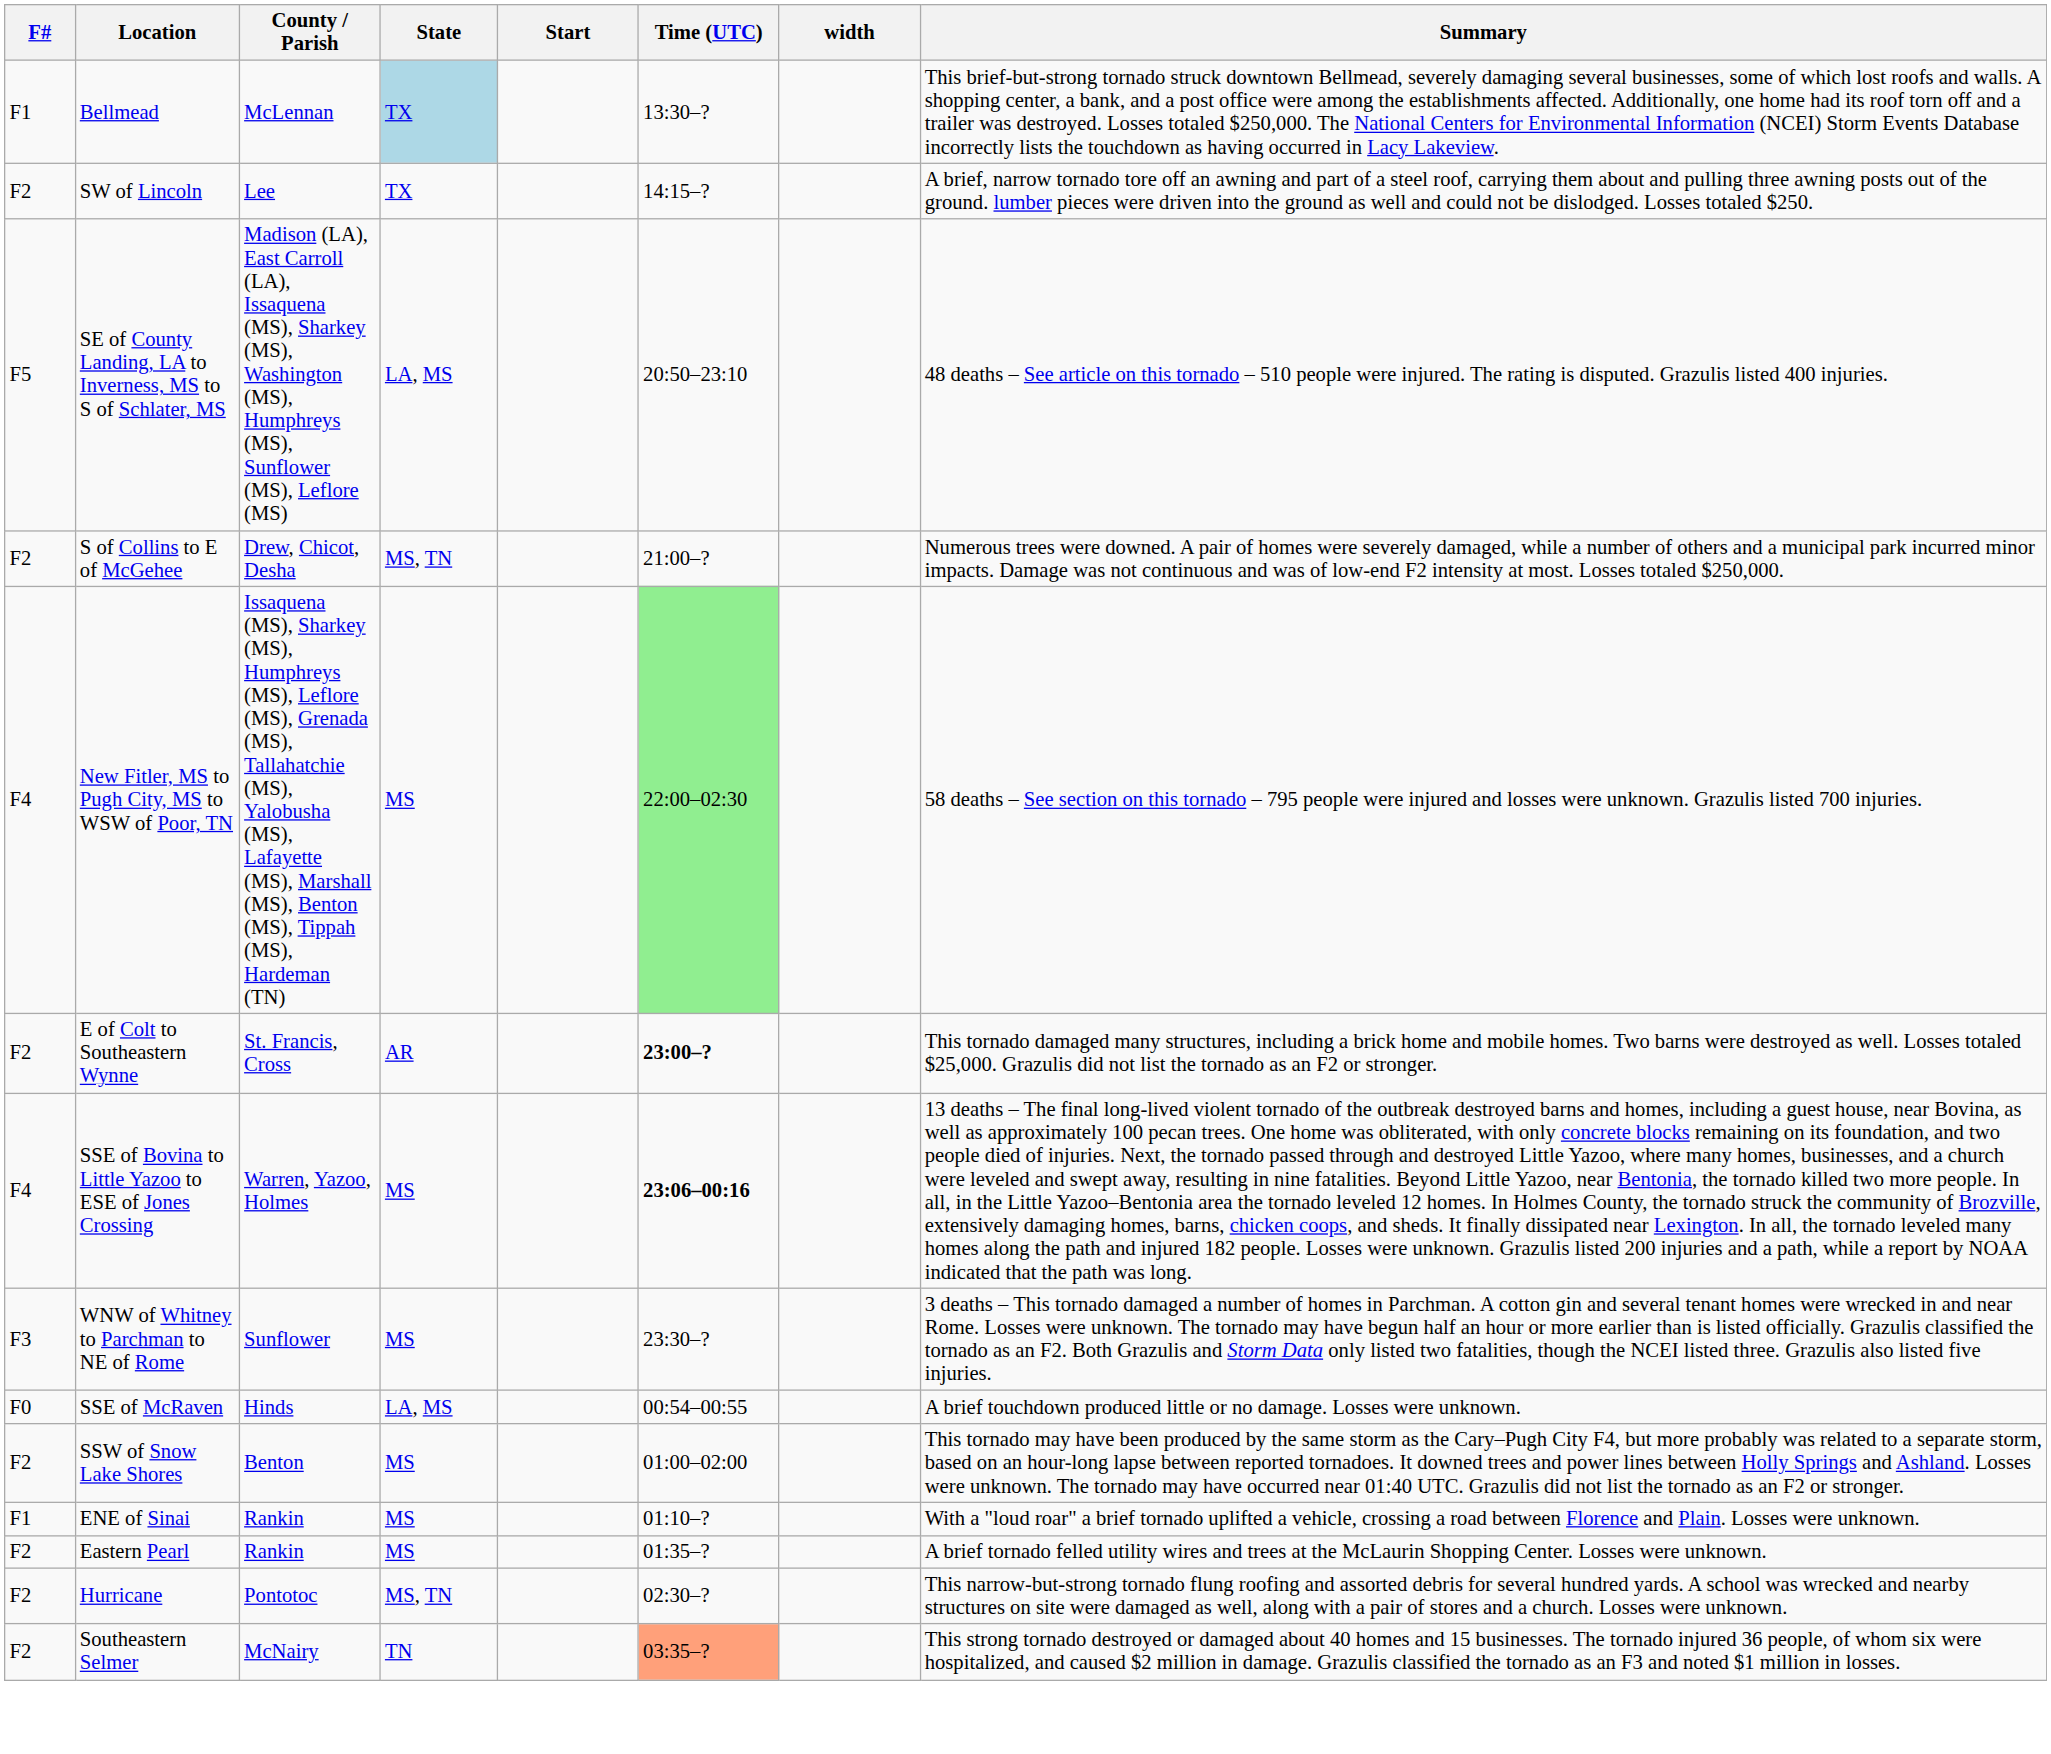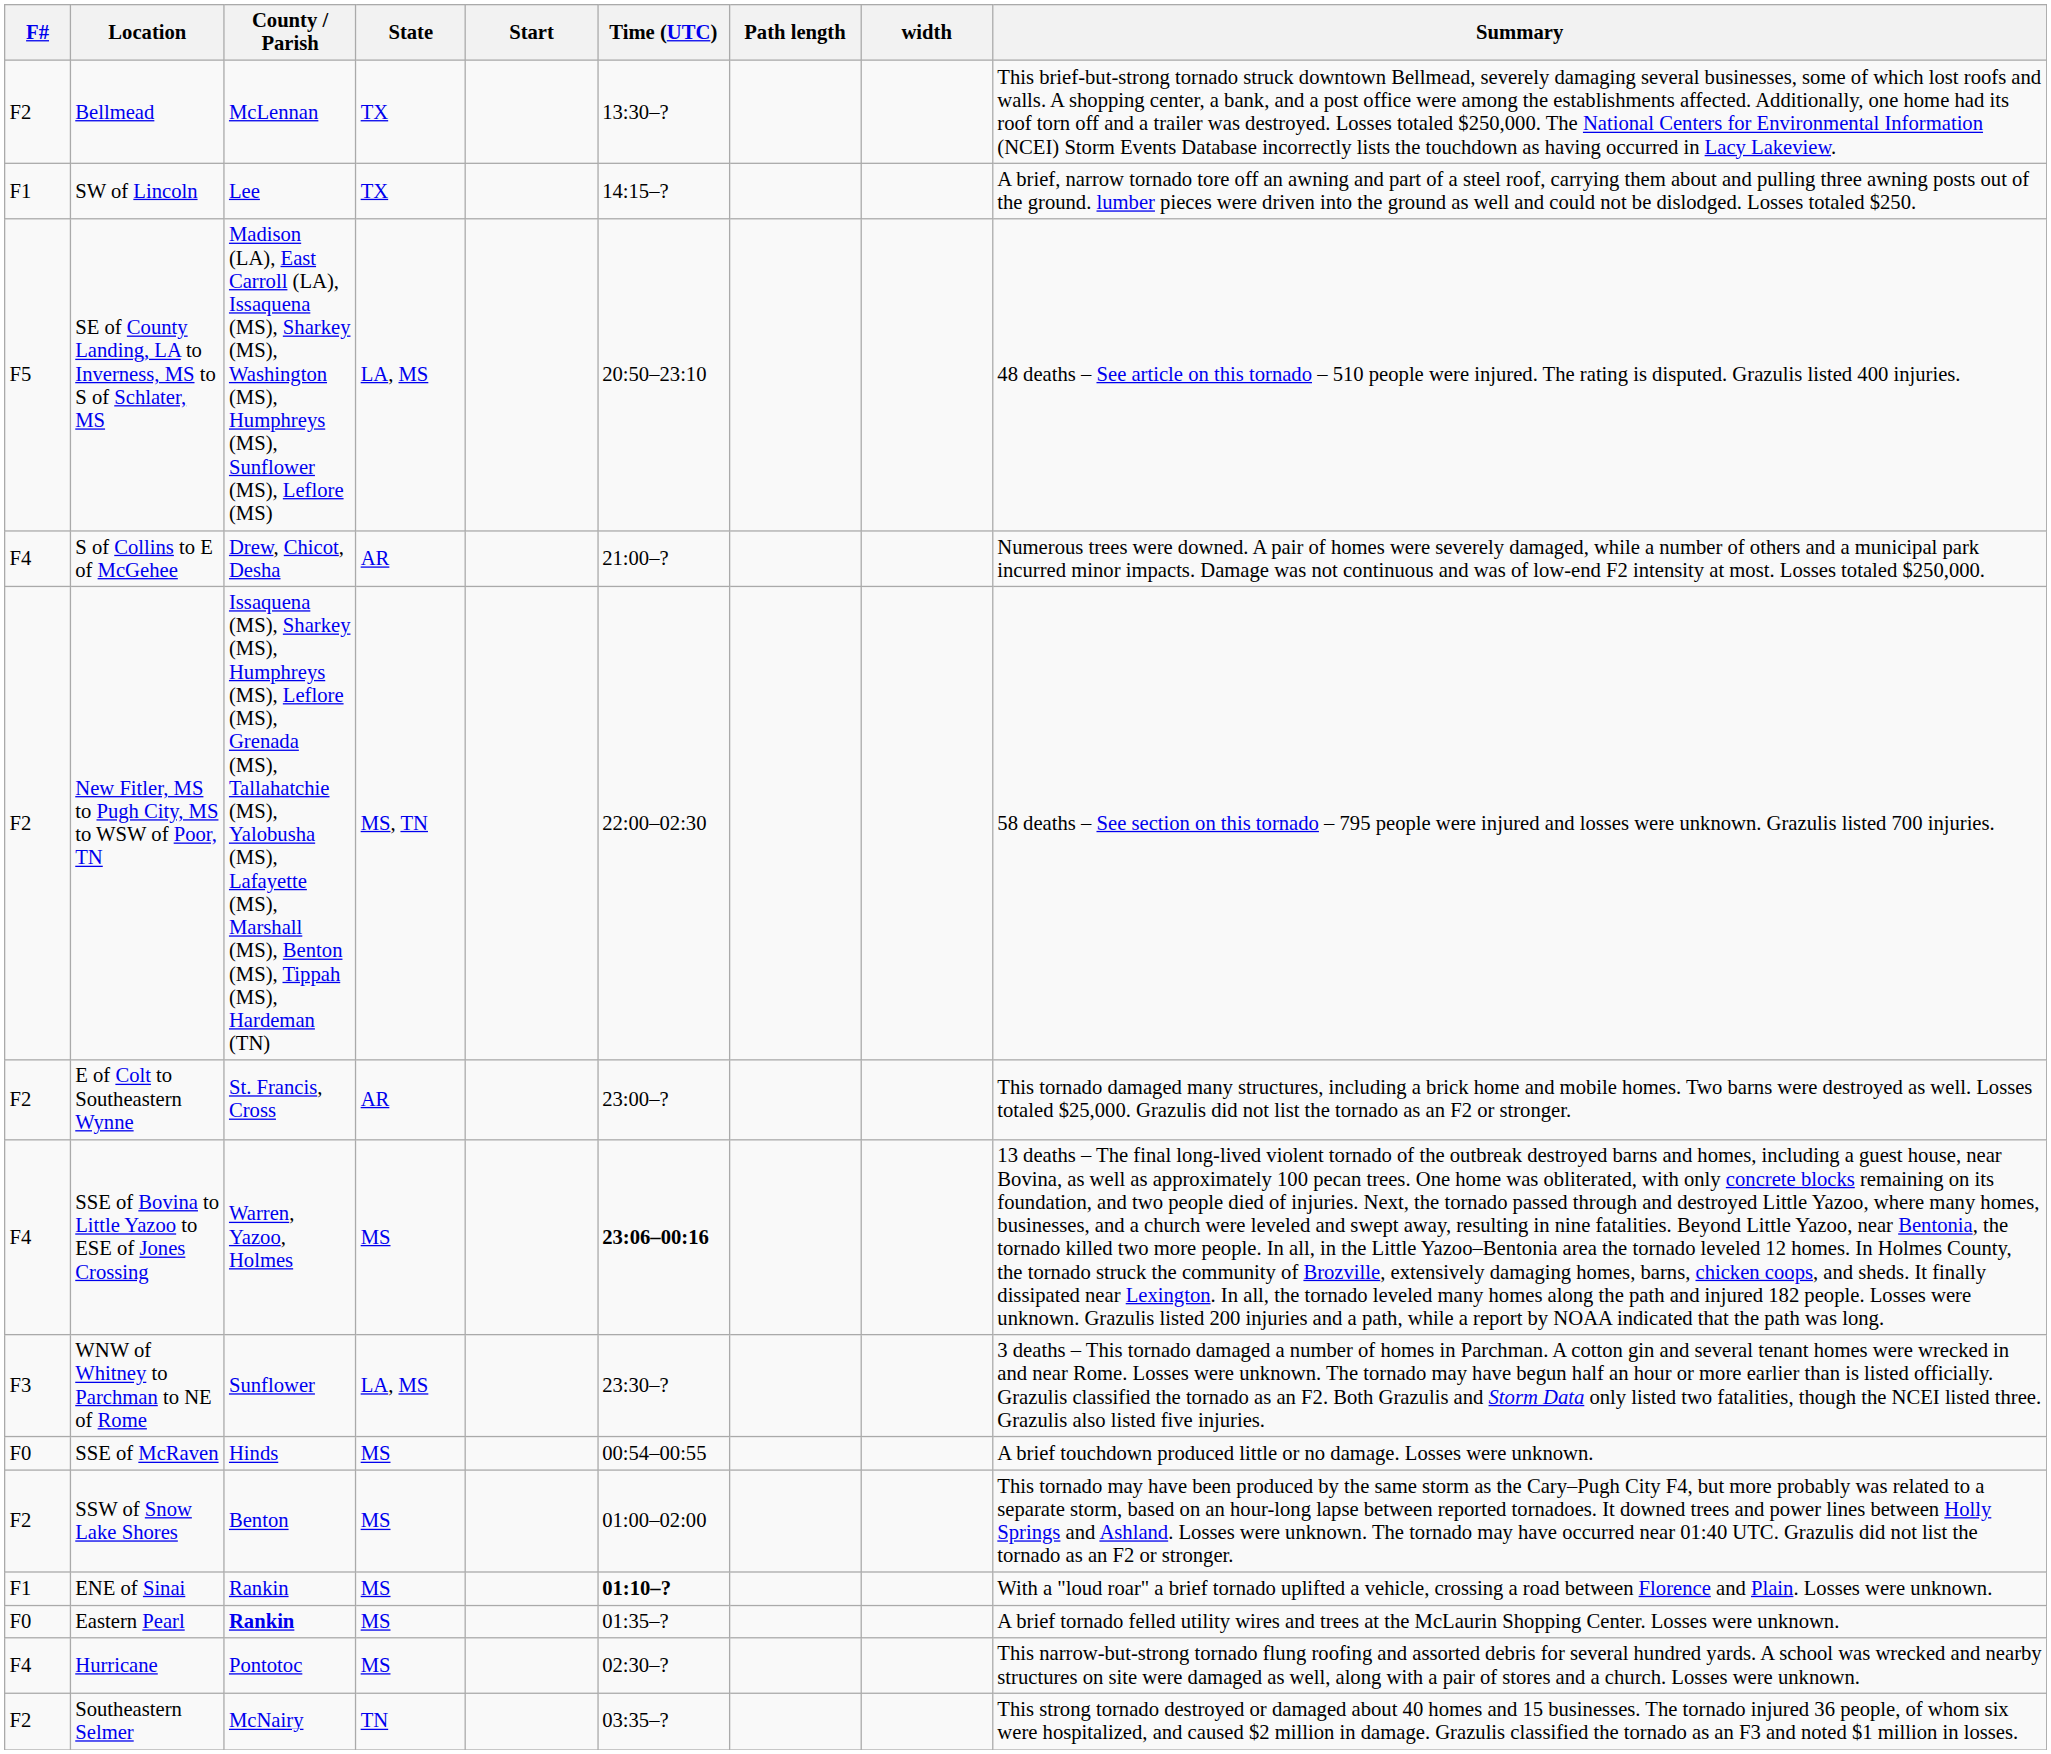+ column: (795, 32)
(20, 111) F1 -> (20, 111) F2
(399, 111) lightblue background -> (374, 111) no background
(20, 190) F2 -> (20, 190) F1
(20, 558) F2 -> (20, 558) F4
(419, 558) MS, TN -> (375, 558) AR
(20, 799) F4 -> (20, 823) F2
(400, 799) MS -> (394, 823) MS, TN
(695, 799) lightgreen background -> (654, 823) no background
(677, 1053) bold -> (635, 1099) normal
(400, 1339) MS -> (394, 1385) LA, MS
(419, 1406) LA, MS -> (376, 1453) MS
(676, 1518) normal -> (637, 1588) bold
(20, 1551) F2 -> (20, 1621) F0
(274, 1551) normal -> (262, 1621) bold
(20, 1595) F2 -> (20, 1665) F4
(419, 1595) MS, TN -> (376, 1665) MS
(676, 1651) lightsalmon background -> (635, 1721) no background
